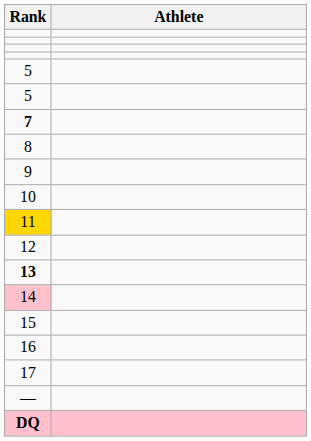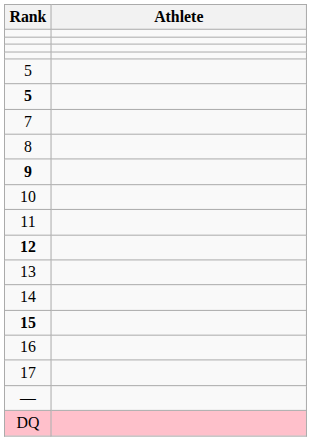(28, 96) normal -> (28, 96) bold
(28, 121) bold -> (28, 121) normal
(28, 171) normal -> (28, 171) bold
(28, 222) gold background -> (28, 222) no background
(28, 247) normal -> (28, 247) bold
(28, 272) bold -> (28, 272) normal
(28, 297) pink background -> (28, 297) no background
(28, 322) normal -> (28, 322) bold
(28, 423) bold -> (28, 423) normal
